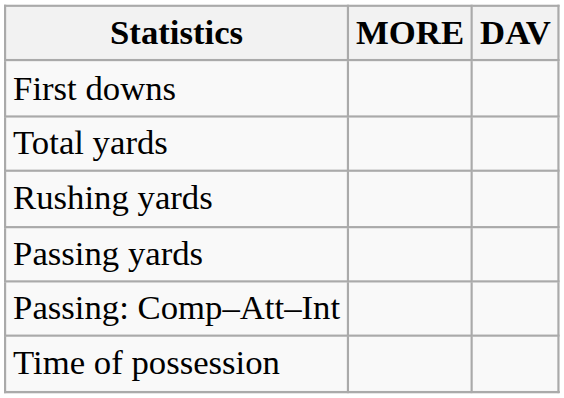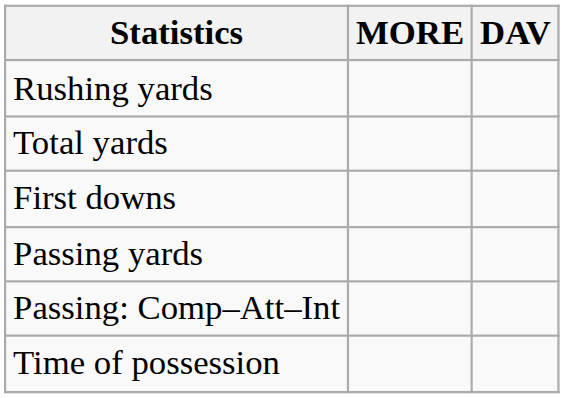rows swapped: (95, 87) <-> (113, 197)
